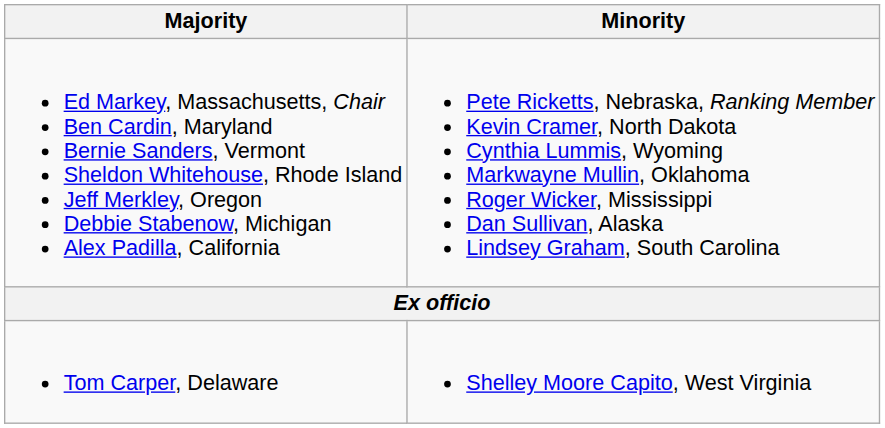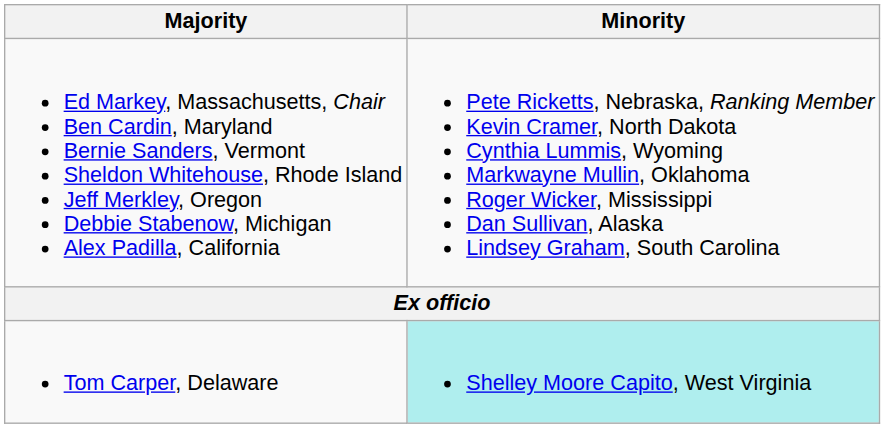(643, 384) no background -> (643, 384) paleturquoise background
